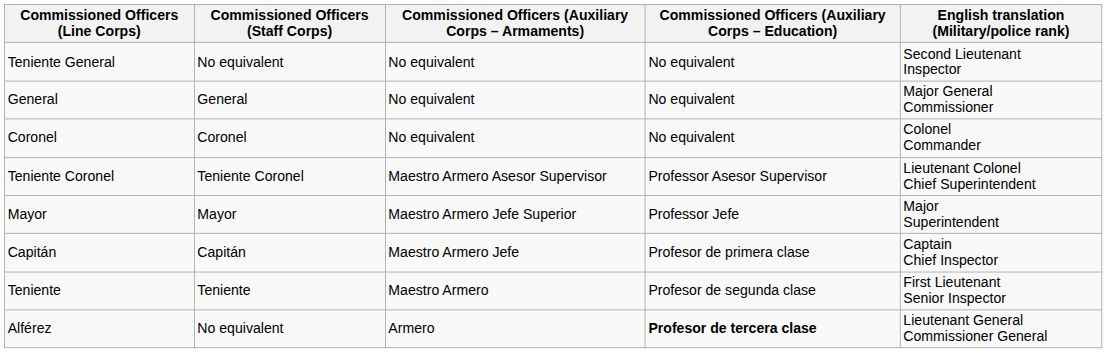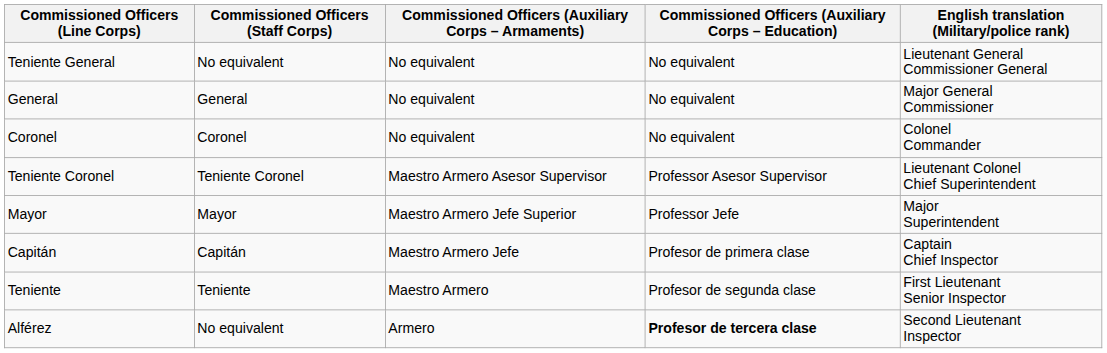(962, 61) Second Lieutenant Inspector -> (975, 61) Lieutenant General Commissioner General
(975, 329) Lieutenant General Commissioner General -> (962, 329) Second Lieutenant Inspector
